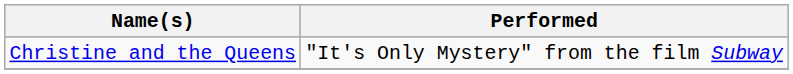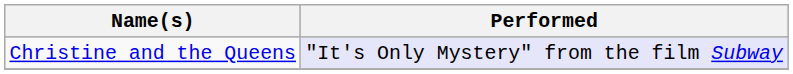(544, 53) no background -> (544, 53) lavender background
